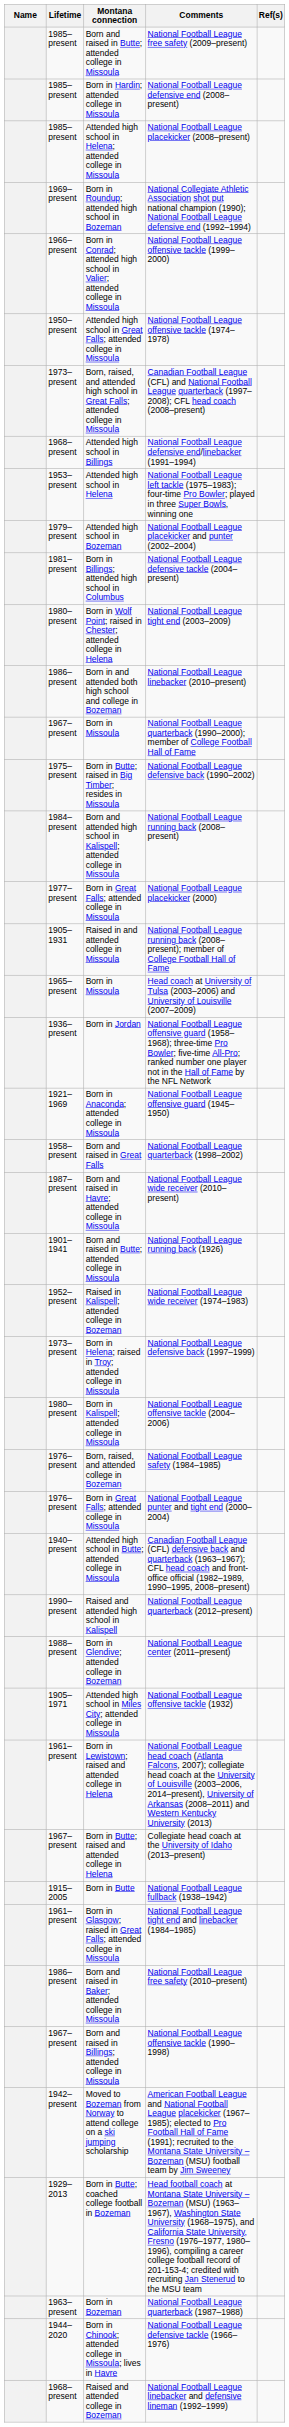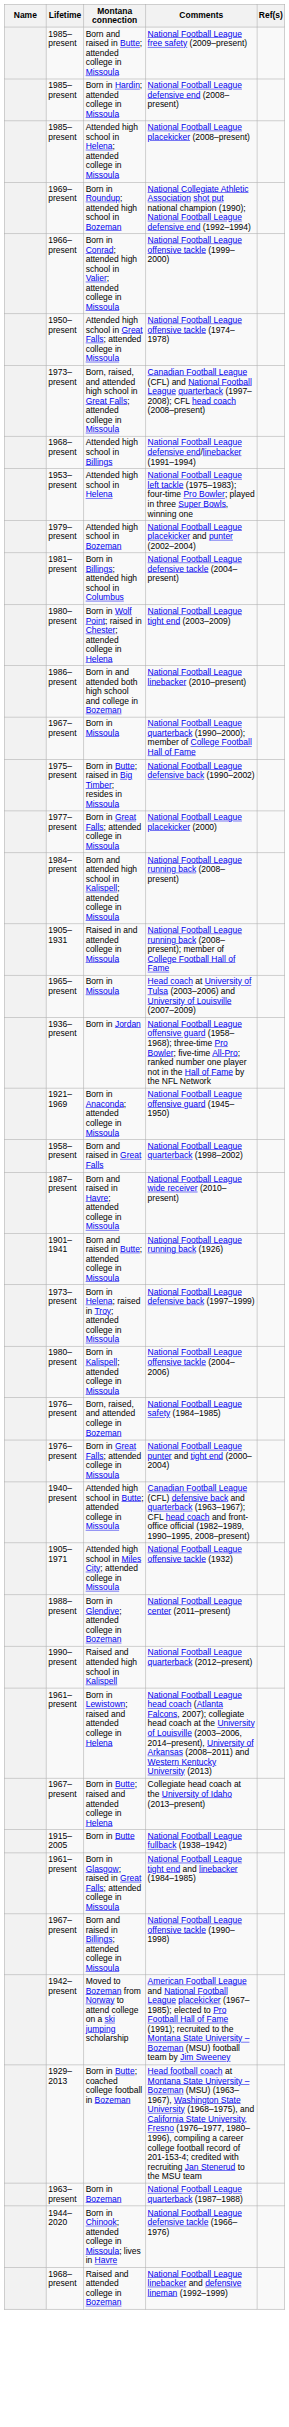rows swapped: (195, 893) <-> (195, 827)
- row: (198, 1296)
rows swapped: (200, 1606) <-> (195, 1700)
- row: (197, 1977)
